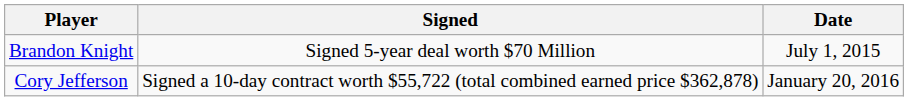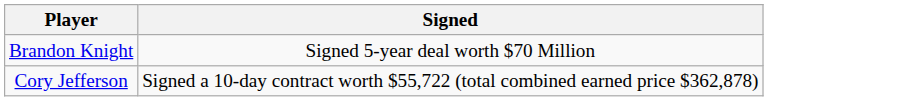- column: (833, 19)
